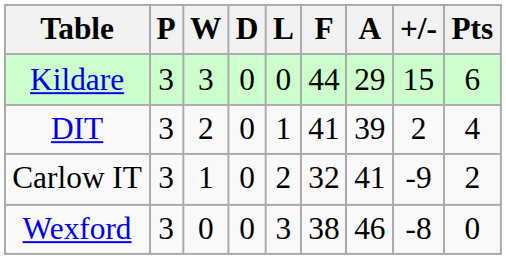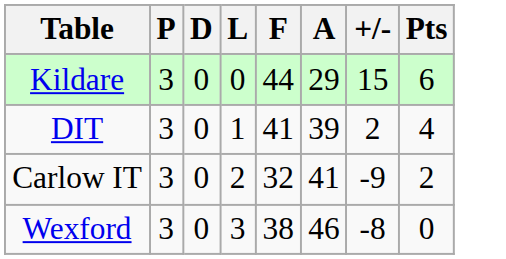- column: (206, 29)
